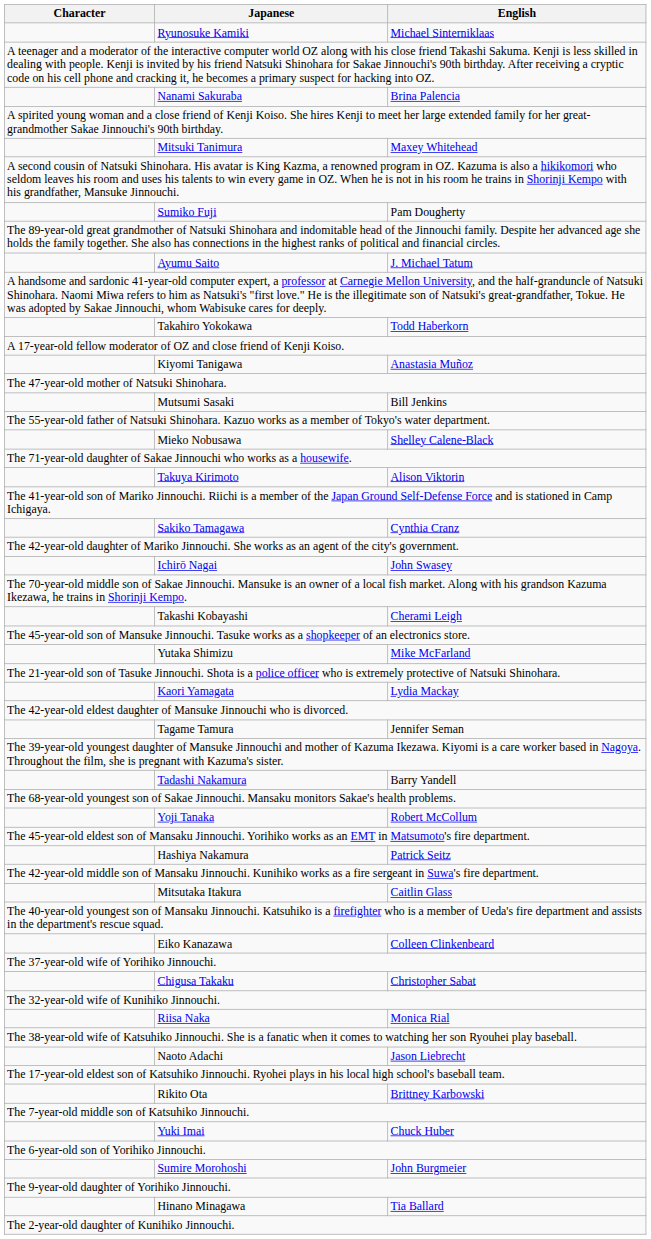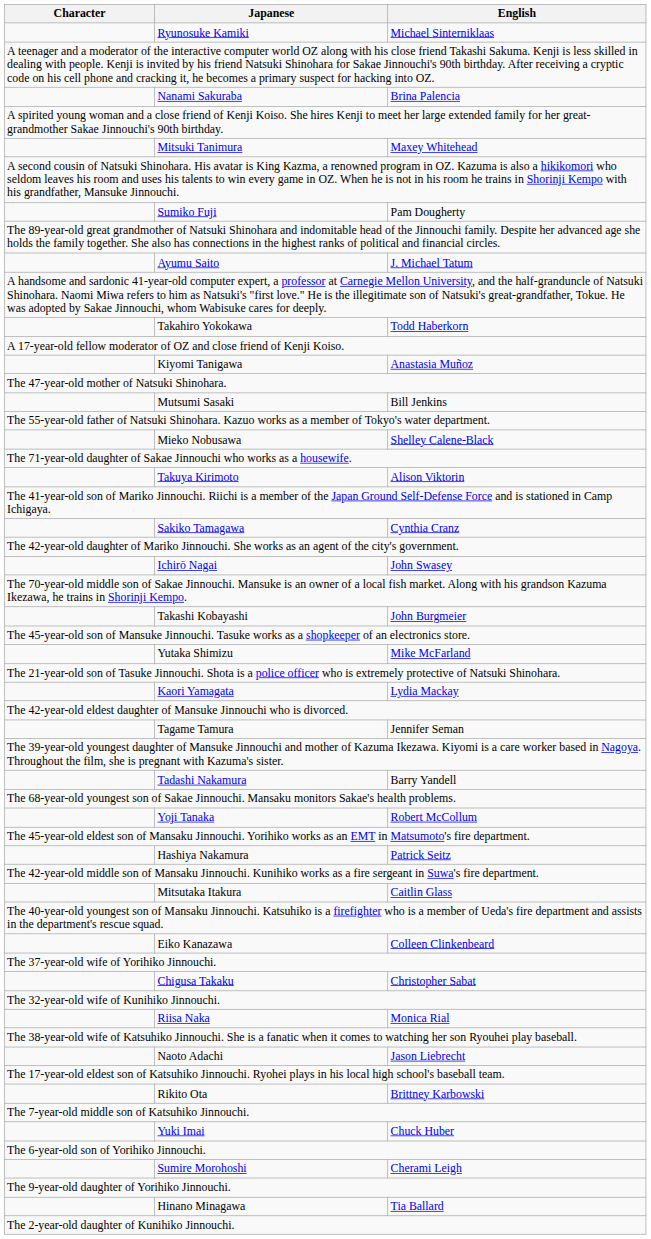(426, 616) Cherami Leigh -> (428, 616) John Burgmeier
(428, 1168) John Burgmeier -> (426, 1168) Cherami Leigh
